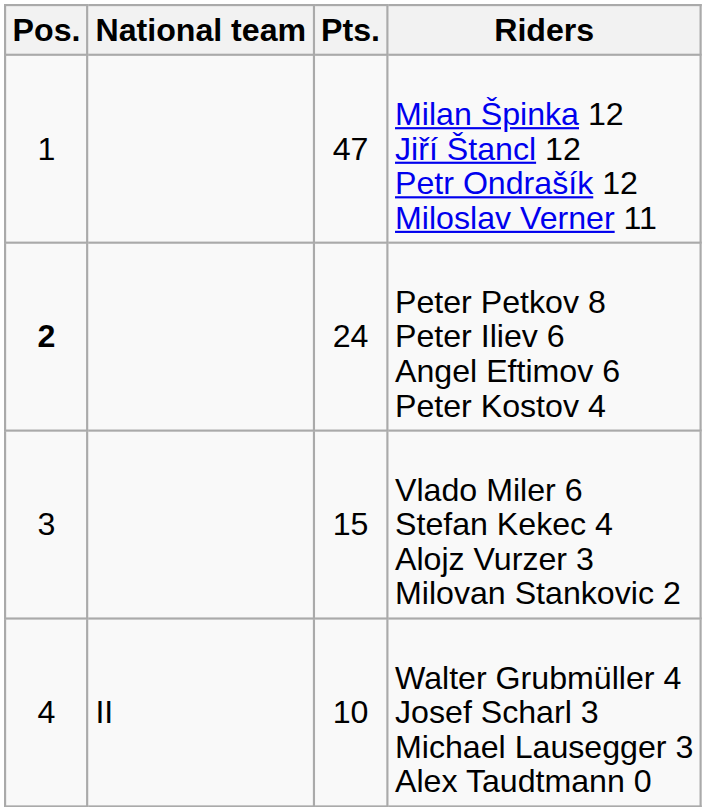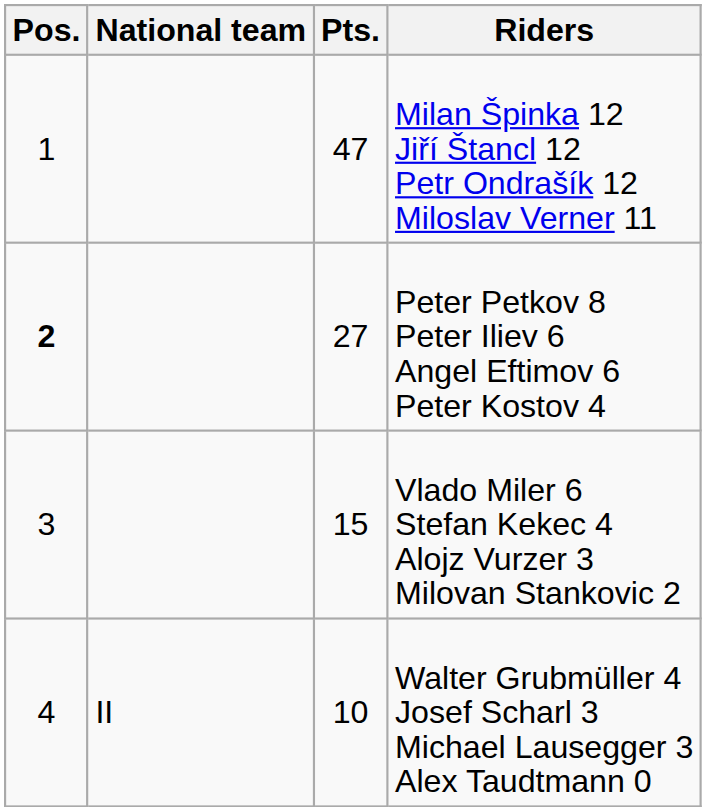(351, 336) 24 -> (351, 336) 27
